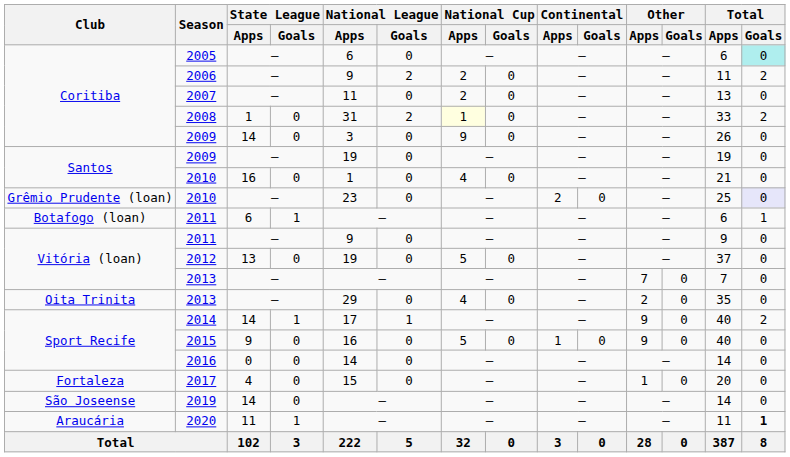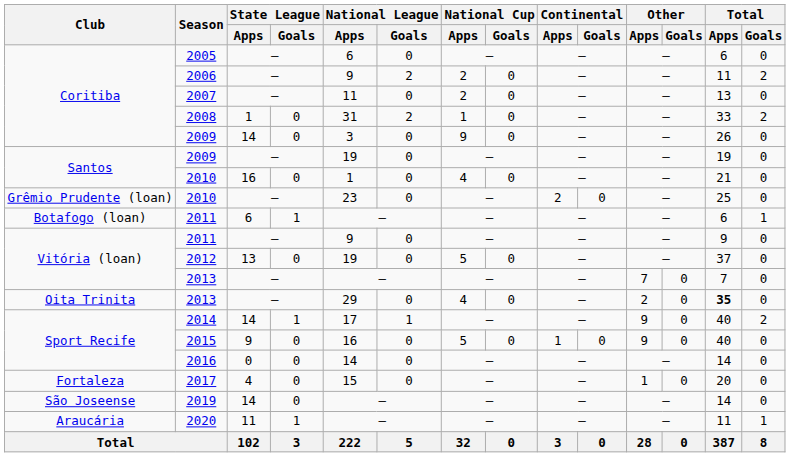(763, 55) paleturquoise background -> (763, 55) no background
(463, 116) lightyellow background -> (463, 116) no background
(763, 198) lavender background -> (763, 198) no background
(724, 299) normal -> (724, 299) bold
(763, 421) bold -> (763, 421) normal
